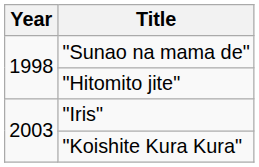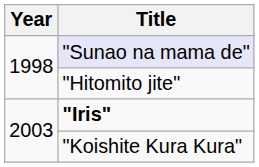(156, 51) no background -> (156, 51) lavender background
(83, 114) normal -> (87, 114) bold
